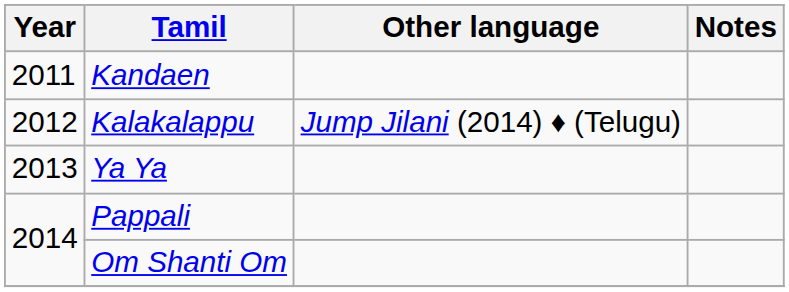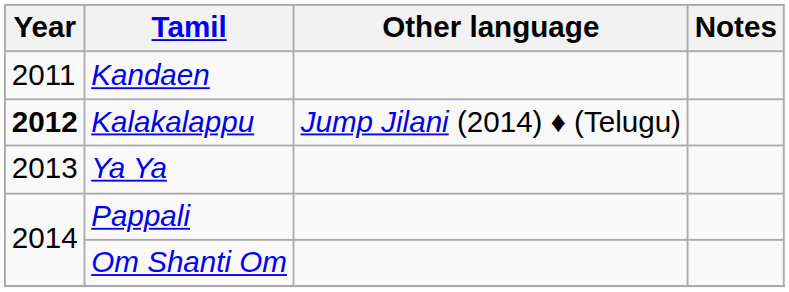(45, 121) normal -> (45, 121) bold
